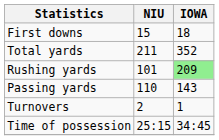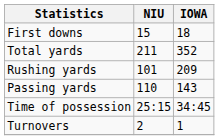(187, 70) lightgreen background -> (187, 70) no background
rows swapped: (38, 107) <-> (69, 126)
